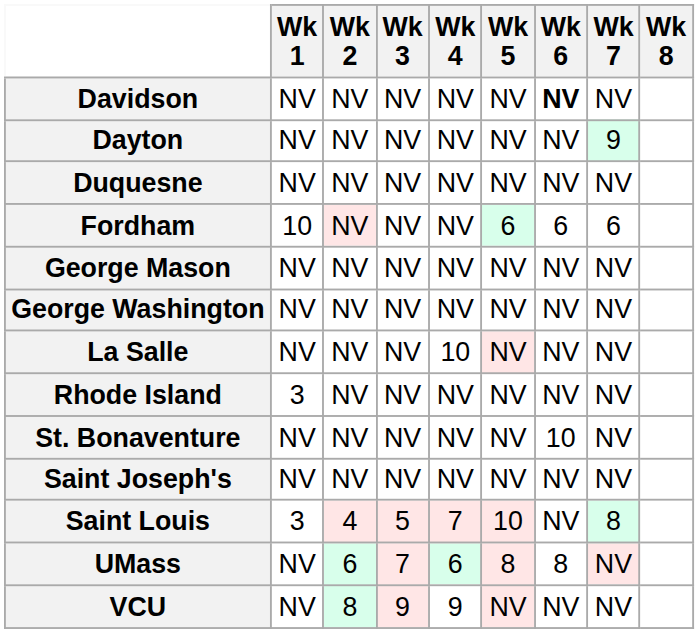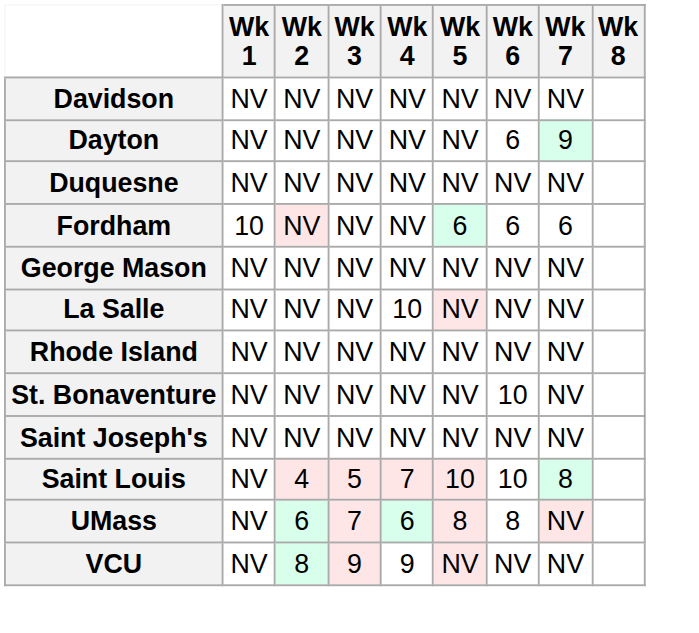(561, 99) bold -> (513, 99) normal
(561, 141) NV -> (513, 141) 6
- row: (138, 310)
(297, 395) 3 -> (249, 352) NV
(297, 522) 3 -> (249, 479) NV
(561, 522) NV -> (513, 479) 10
